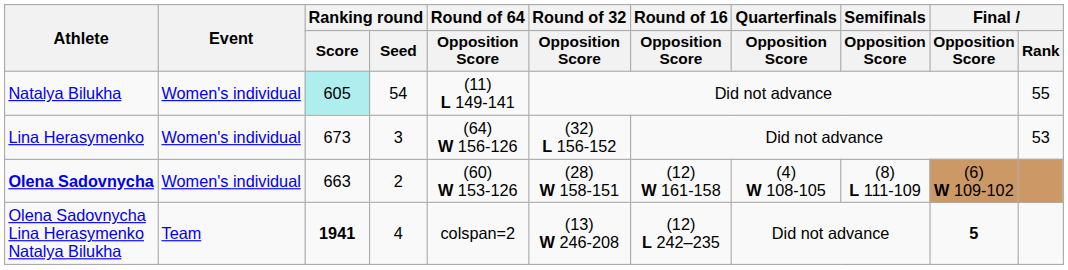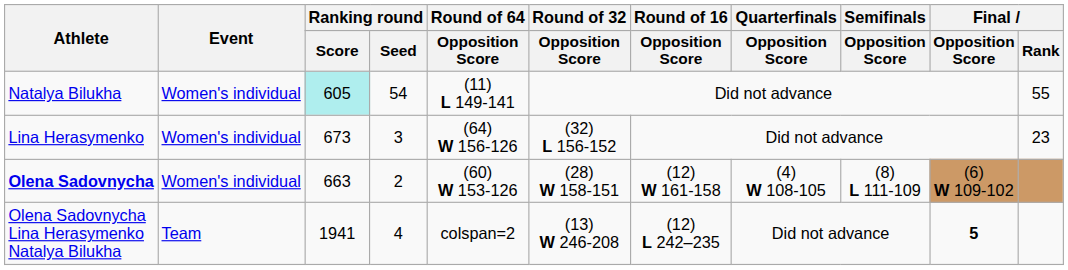(1041, 138) 53 -> (1041, 138) 23
(337, 234) bold -> (337, 234) normal
